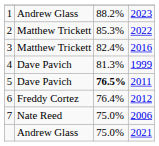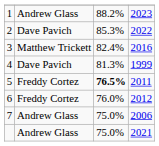(54, 30) Matthew Trickett -> (44, 30) Dave Pavich
(44, 81) Dave Pavich -> (48, 81) Freddy Cortez
(110, 98) 76.4% -> (110, 98) 76.0%
(40, 115) Nate Reed -> (48, 115) Andrew Glass
